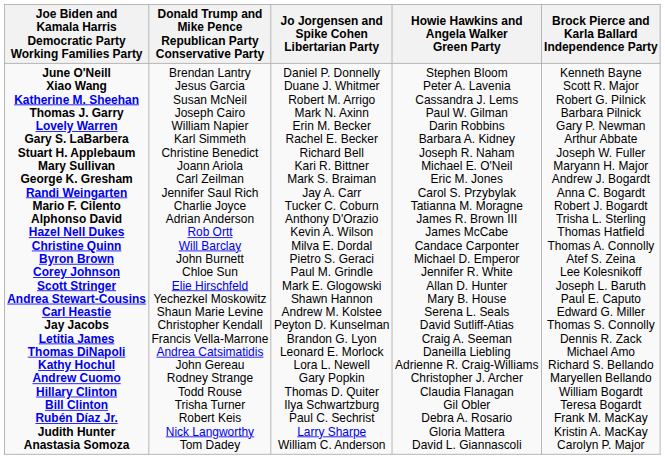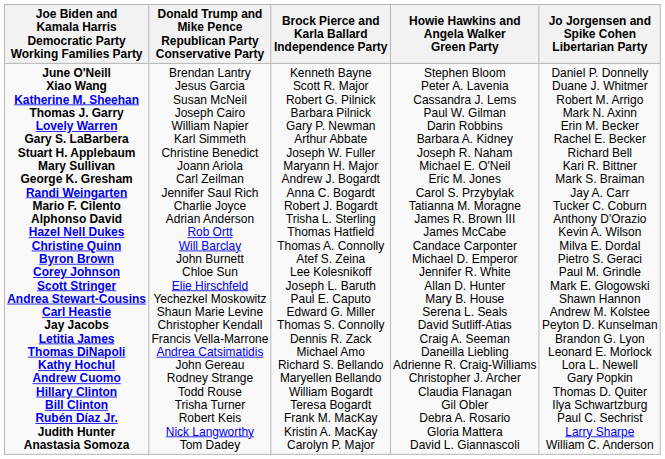columns swapped: (332, 34) <-> (601, 34)
